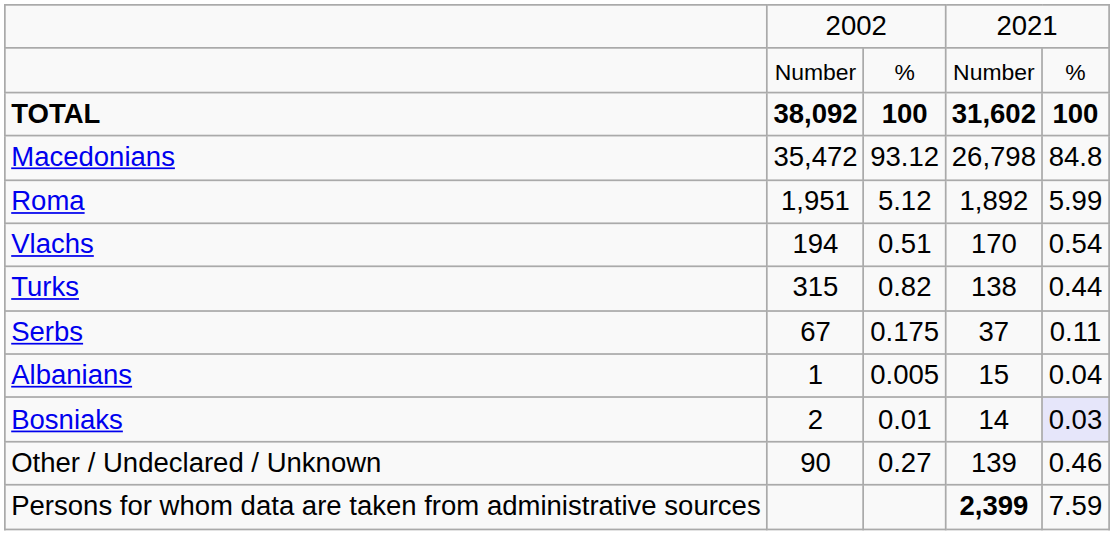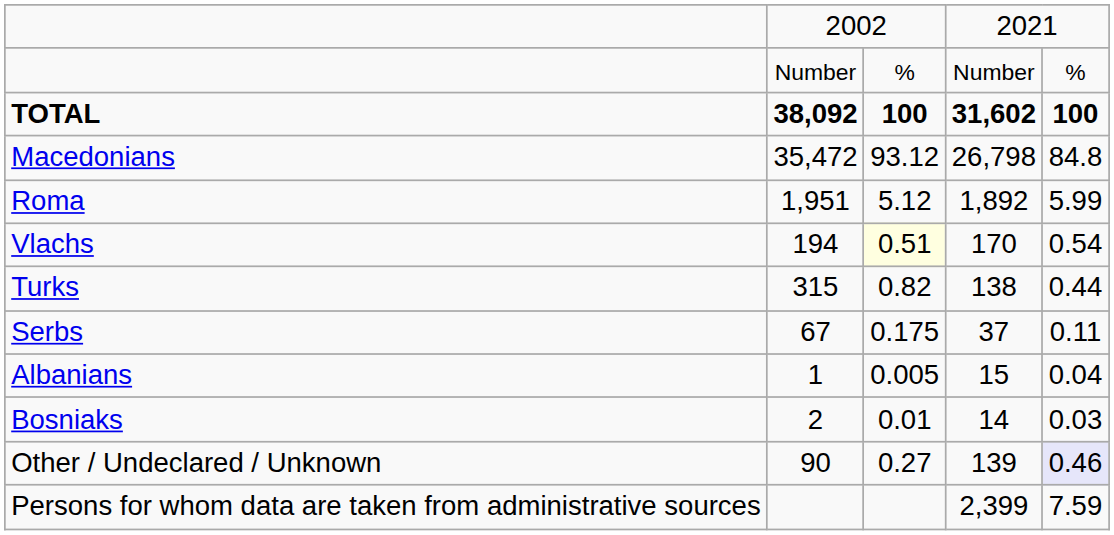(905, 244) no background -> (905, 244) lightyellow background
(1075, 419) lavender background -> (1075, 419) no background
(1075, 462) no background -> (1075, 462) lavender background
(994, 506) bold -> (994, 506) normal
